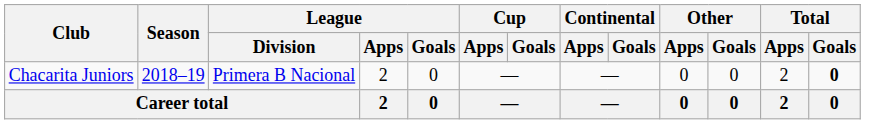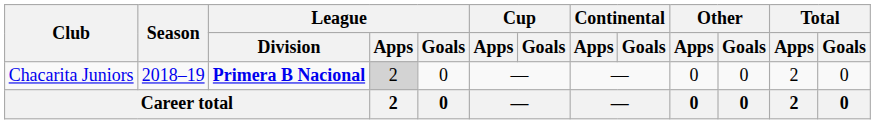(284, 75) normal -> (289, 75) bold
(383, 75) no background -> (393, 75) lightgrey background
(834, 75) bold -> (844, 75) normal
